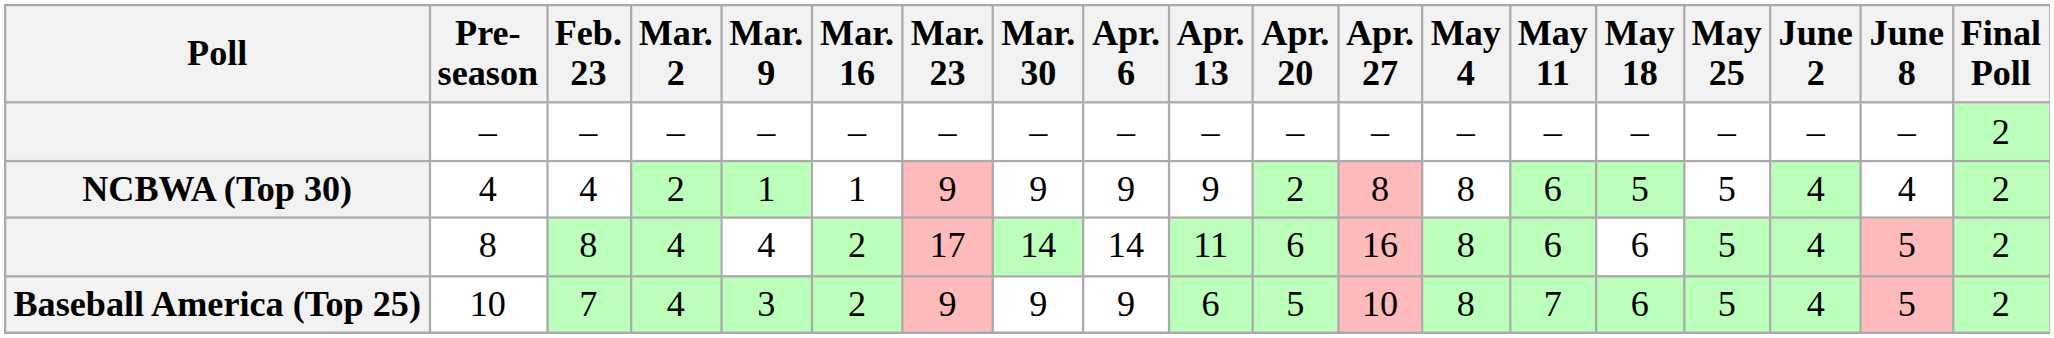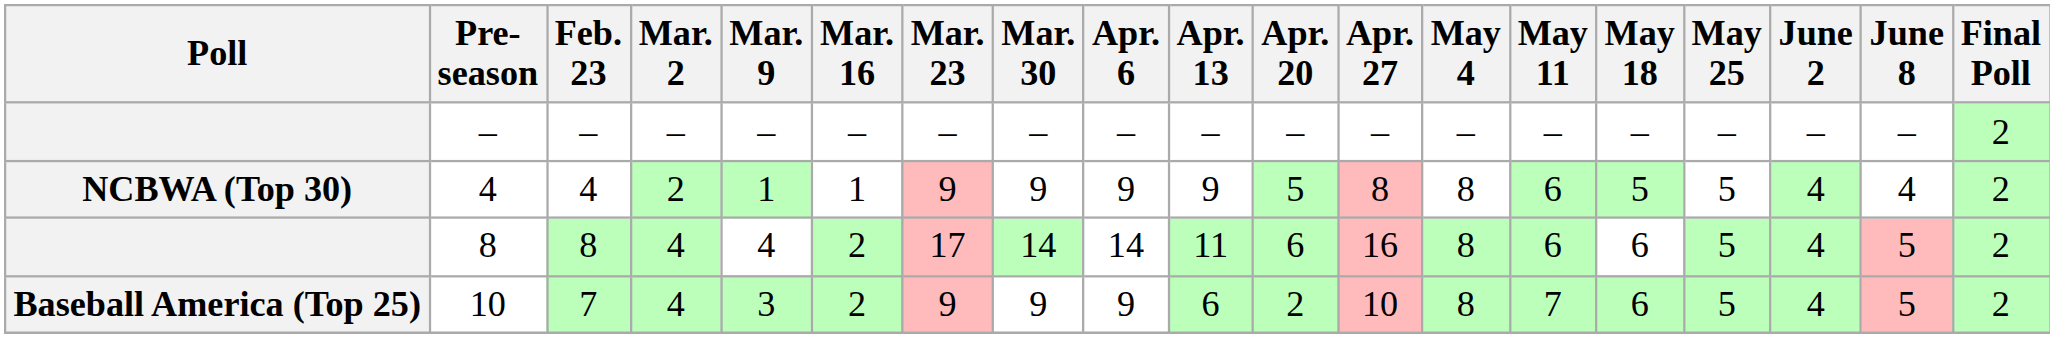(1295, 188) 2 -> (1295, 188) 5
(1295, 303) 5 -> (1295, 303) 2
